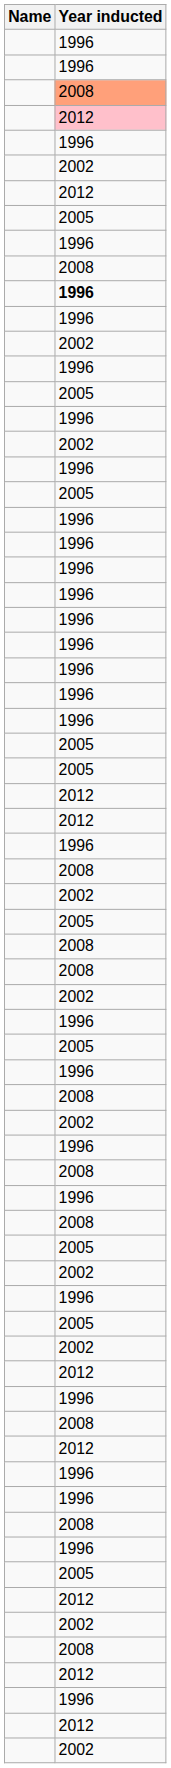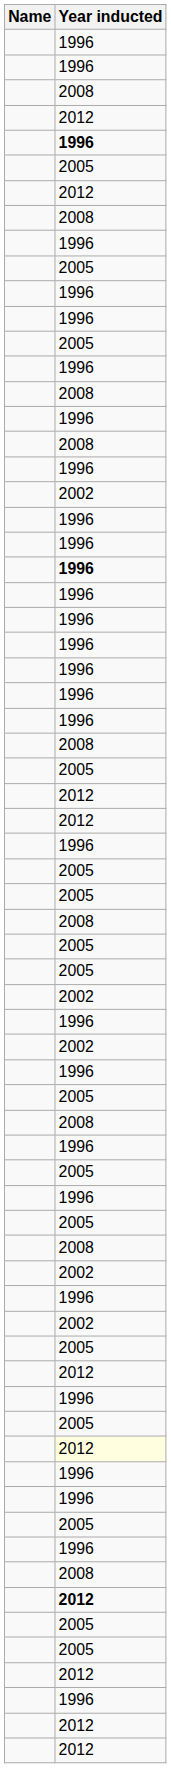(76, 92) lightsalmon background -> (76, 92) no background
(76, 117) pink background -> (76, 117) no background
(76, 142) normal -> (76, 142) bold
(76, 167) 2002 -> (76, 167) 2005
(76, 218) 2005 -> (76, 218) 2008
(76, 268) 2008 -> (76, 268) 2005
(76, 293) bold -> (76, 293) normal
(76, 343) 2002 -> (76, 343) 2005
(76, 393) 2005 -> (76, 393) 2008
(76, 444) 2002 -> (76, 444) 2008
(76, 494) 2005 -> (76, 494) 2002
(76, 569) normal -> (76, 569) bold
(76, 745) 2005 -> (76, 745) 2008
(76, 871) 2008 -> (76, 871) 2005
(76, 896) 2002 -> (76, 896) 2005
(76, 921) 2005 -> (76, 921) 2008
(76, 946) 2008 -> (76, 946) 2005
(76, 971) 2008 -> (76, 971) 2005
(76, 1047) 2005 -> (76, 1047) 2002
(76, 1097) 2008 -> (76, 1097) 2005
(76, 1122) 2002 -> (76, 1122) 2008
(76, 1172) 2008 -> (76, 1172) 2005
(76, 1222) 2008 -> (76, 1222) 2005
(76, 1248) 2005 -> (76, 1248) 2008
(76, 1323) 2005 -> (76, 1323) 2002
(76, 1348) 2002 -> (76, 1348) 2005
(76, 1423) 2008 -> (76, 1423) 2005
(76, 1448) no background -> (76, 1448) lightyellow background
(76, 1524) 2008 -> (76, 1524) 2005
(76, 1574) 2005 -> (76, 1574) 2008
(76, 1599) normal -> (76, 1599) bold
(76, 1624) 2002 -> (76, 1624) 2005
(76, 1649) 2008 -> (76, 1649) 2005
(76, 1750) 2002 -> (76, 1750) 2012
